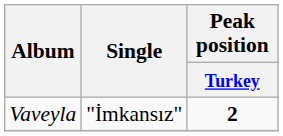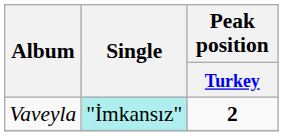(134, 113) no background -> (134, 113) paleturquoise background
